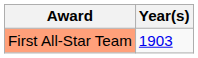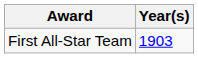(70, 40) lightsalmon background -> (70, 40) no background
